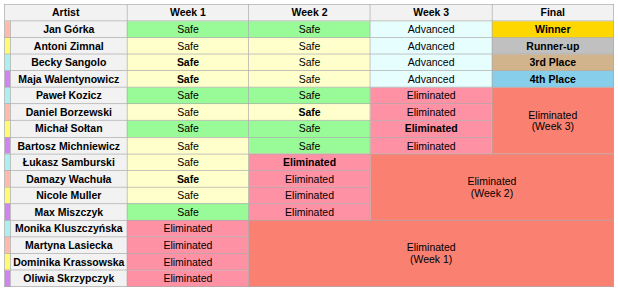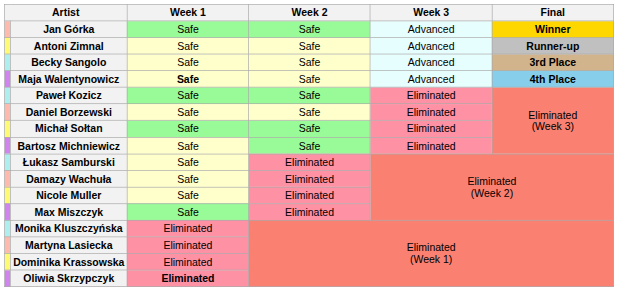(188, 63) bold -> (188, 63) normal
(310, 112) bold -> (310, 112) normal
(431, 129) bold -> (431, 129) normal
(310, 162) bold -> (310, 162) normal
(188, 179) bold -> (188, 179) normal
(188, 278) normal -> (188, 278) bold
